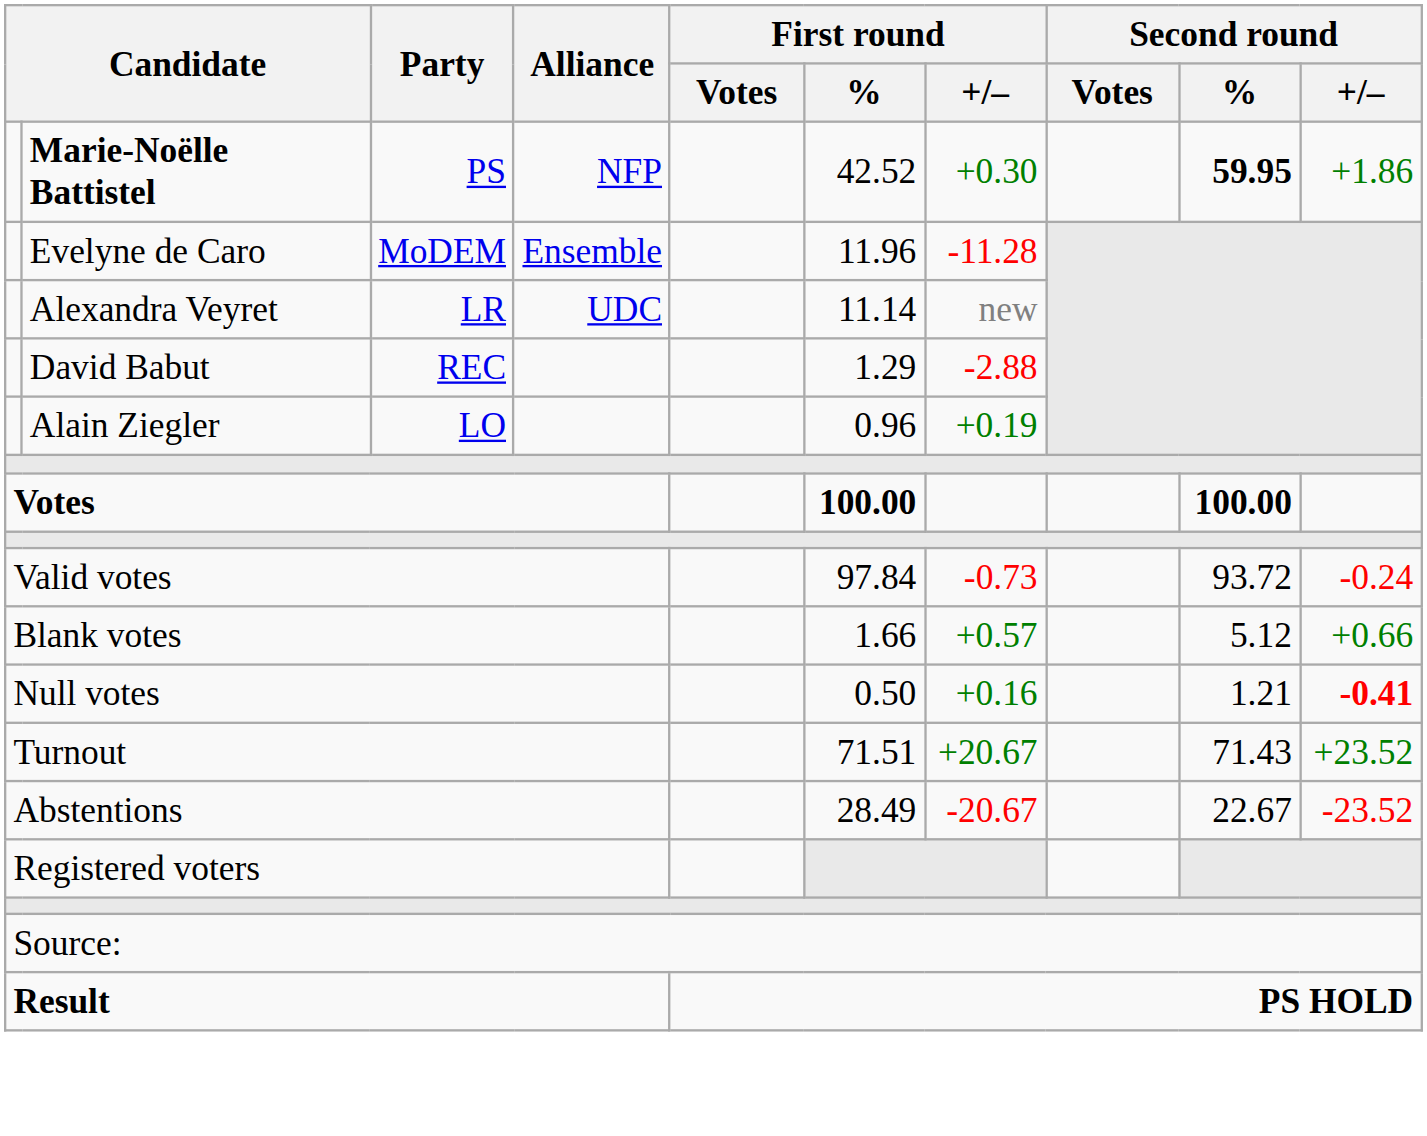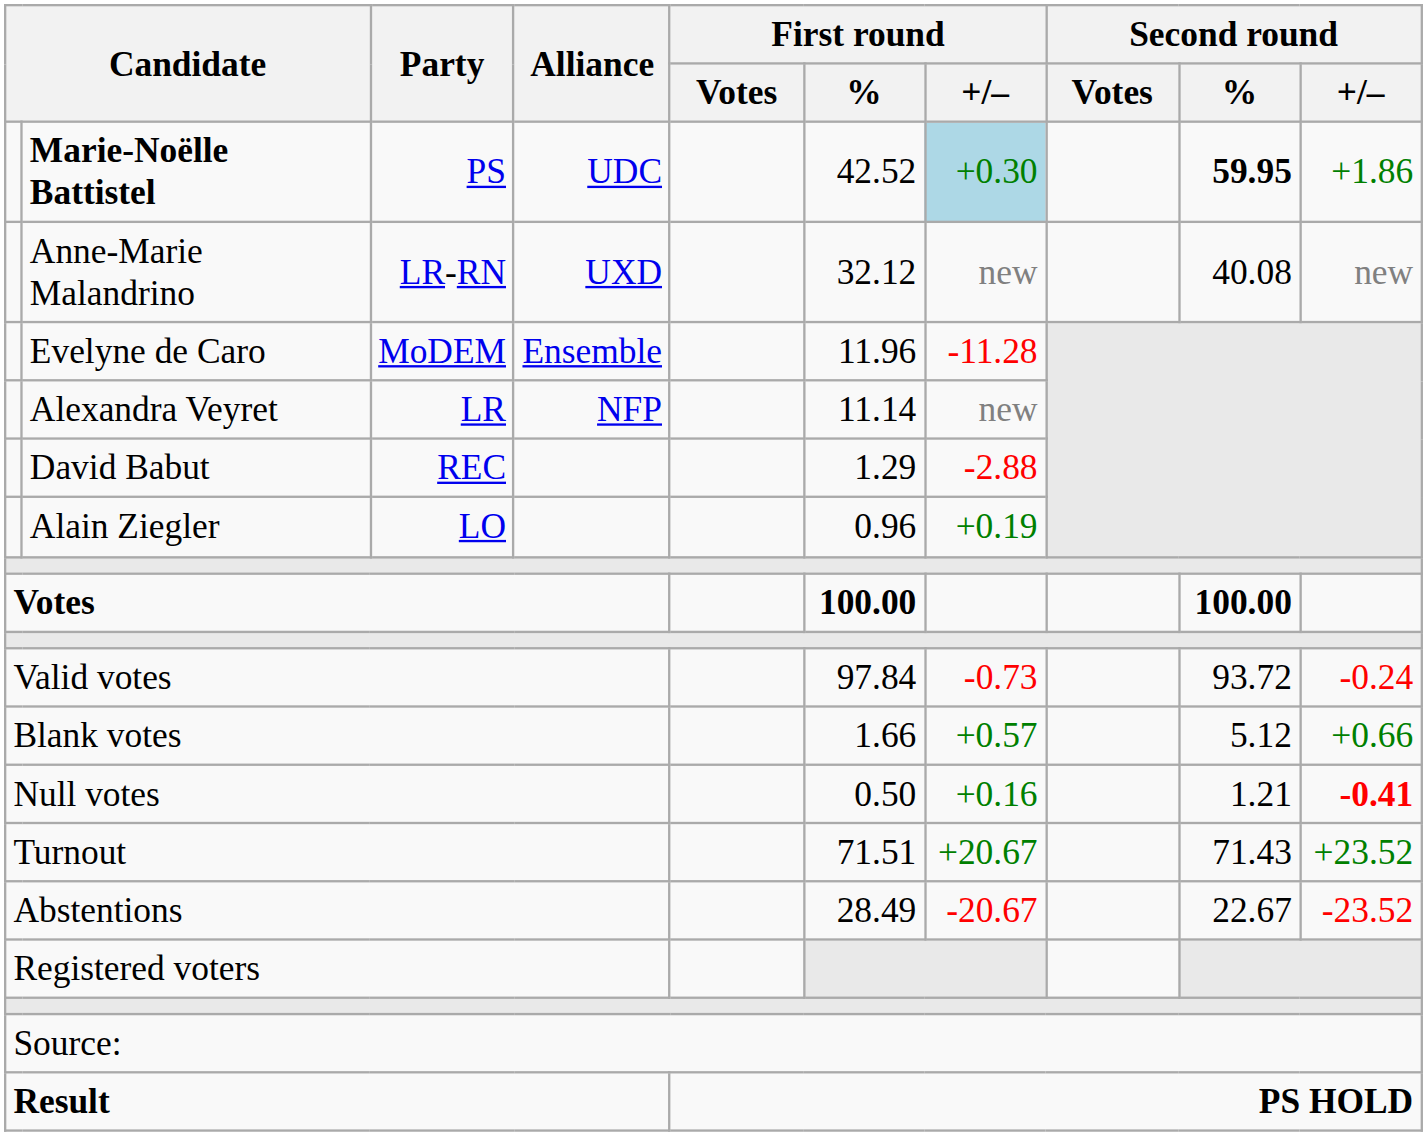(630, 171) NFP -> (625, 171) UDC
(997, 171) no background -> (997, 171) lightblue background
+ row: (116, 271)
(625, 309) UDC -> (630, 409) NFP
